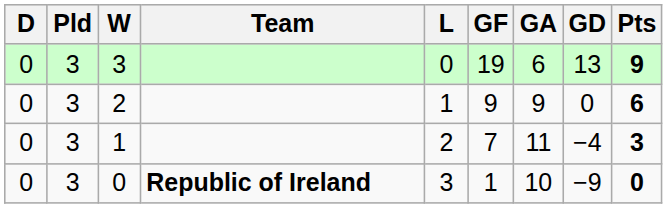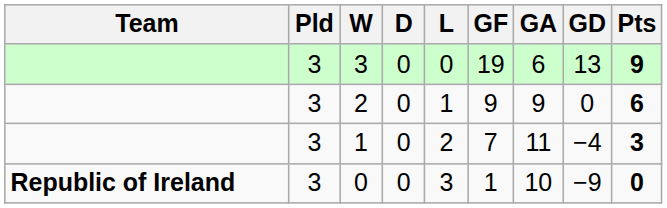columns swapped: (283, 24) <-> (26, 24)
